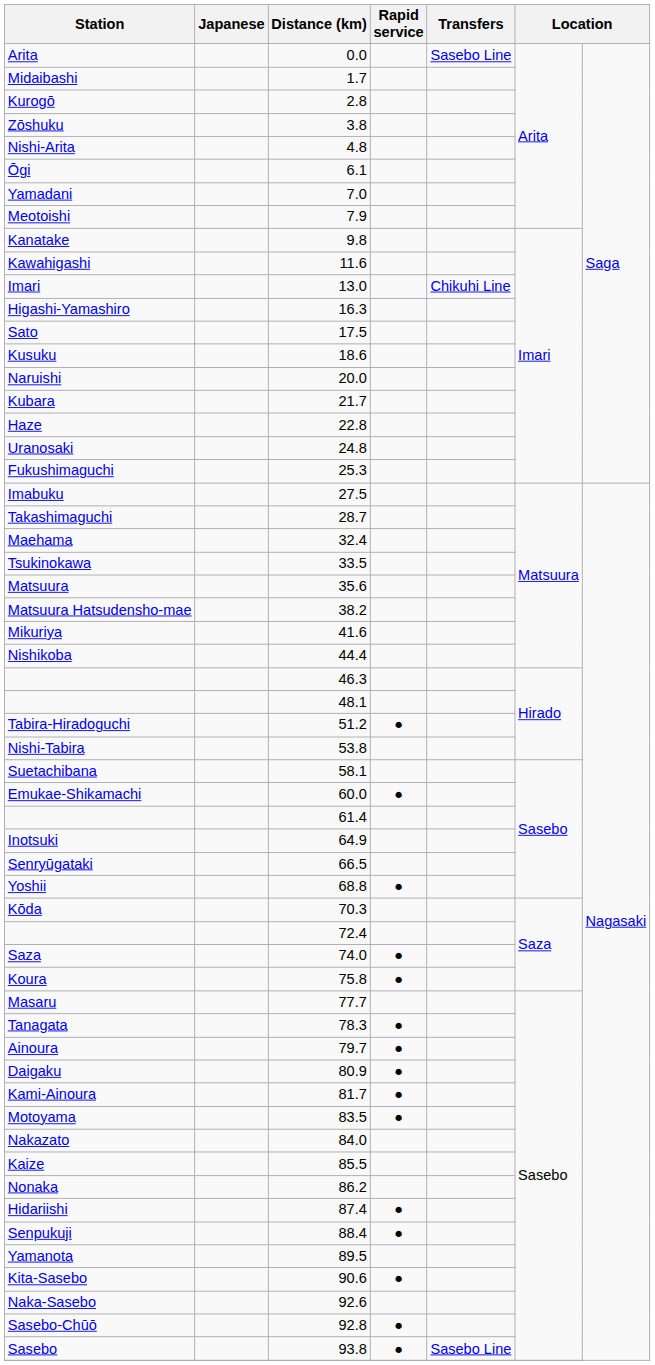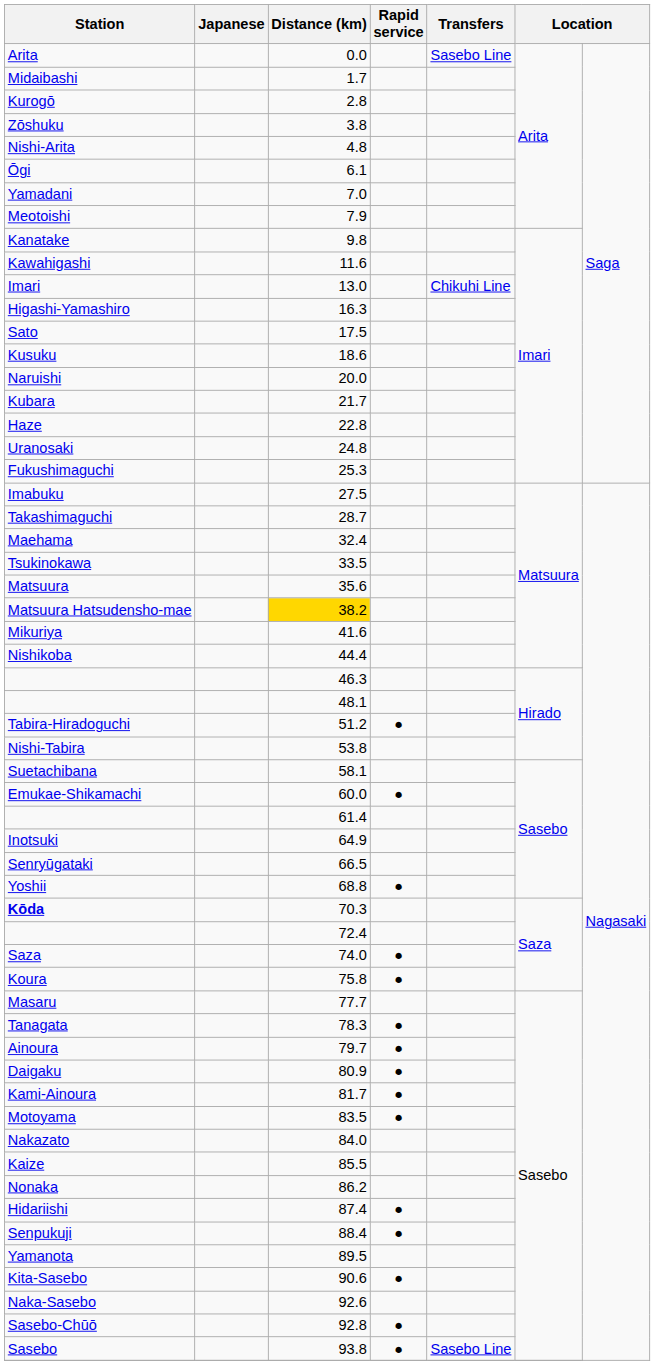(353, 609) no background -> (353, 609) gold background
(25, 909) normal -> (26, 909) bold
